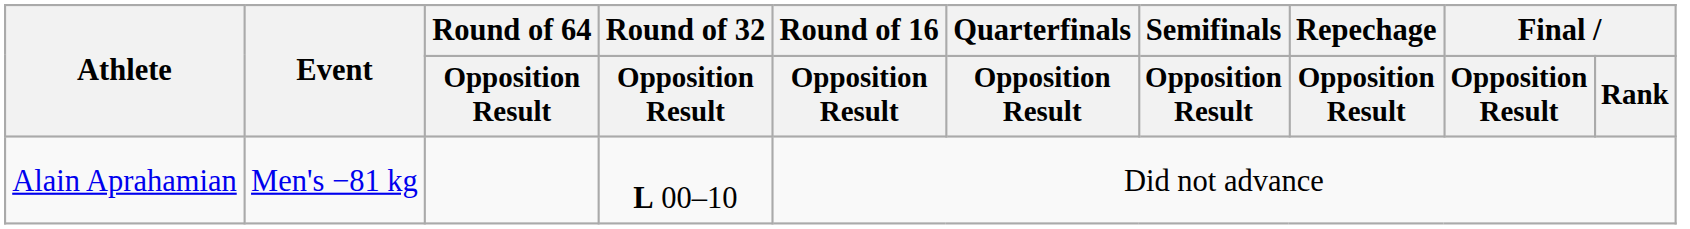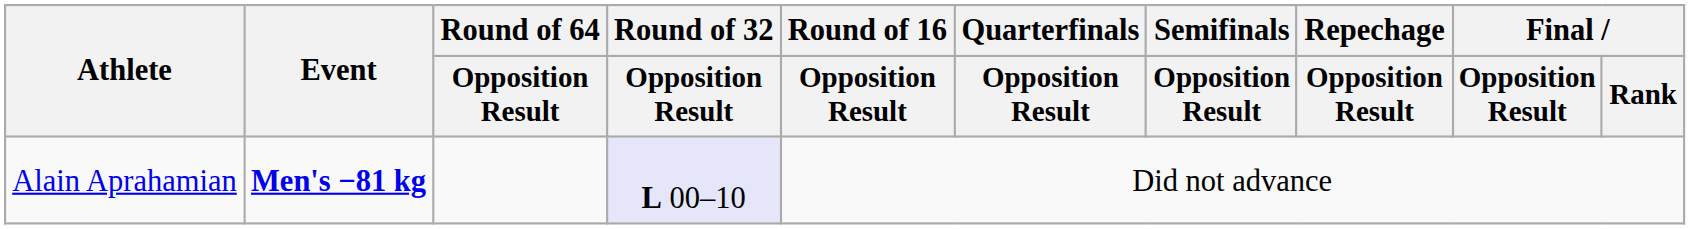(334, 179) normal -> (339, 179) bold
(685, 198) no background -> (694, 198) lavender background
